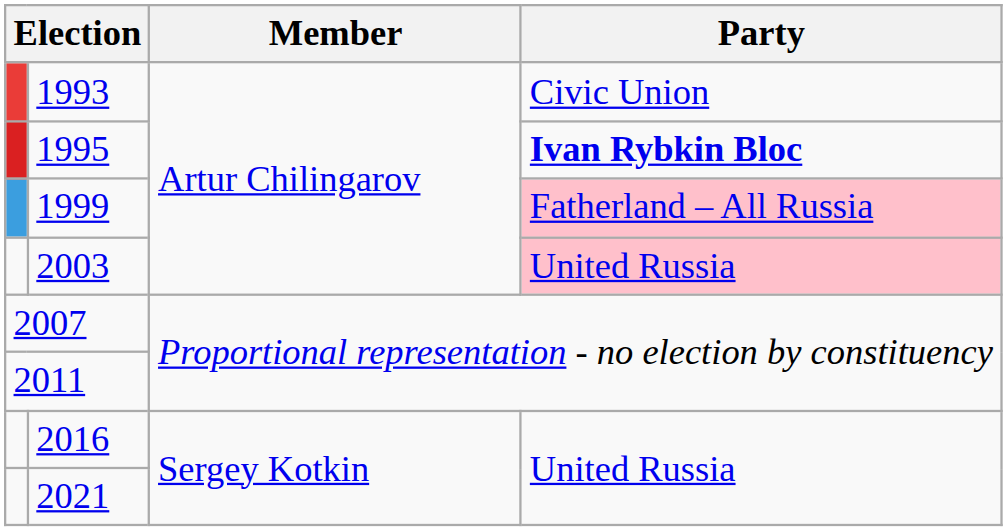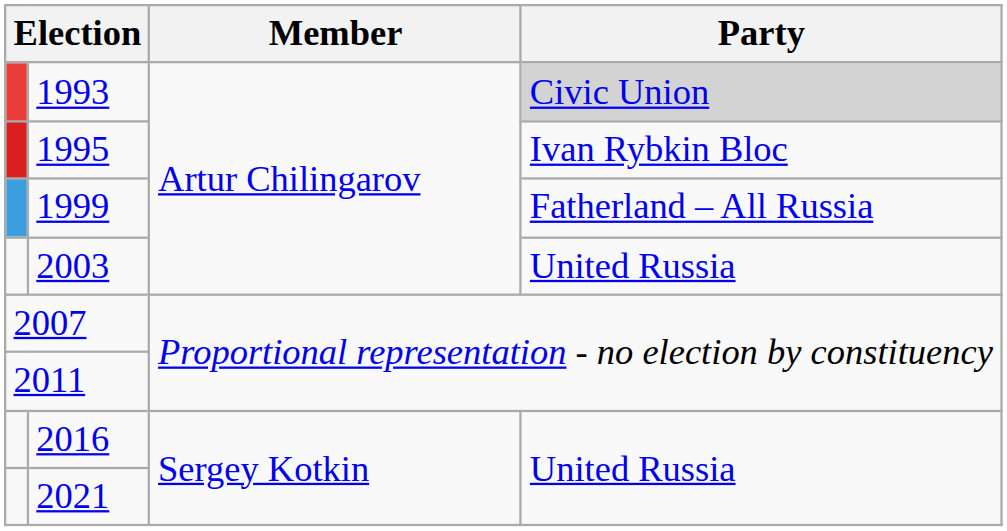(620, 91) no background -> (620, 91) lightgrey background
(666, 149) bold -> (659, 149) normal
(702, 206) pink background -> (702, 206) no background
(633, 264) pink background -> (633, 264) no background
